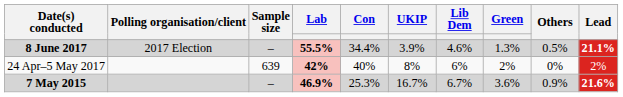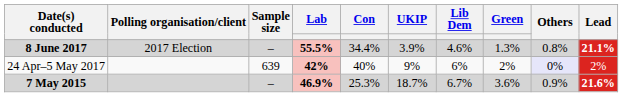(555, 48) 0.5% -> (555, 48) 0.8%
(412, 66) 8% -> (412, 66) 9%
(555, 66) no background -> (555, 66) lavender background
(412, 83) 16.7% -> (412, 83) 18.7%
